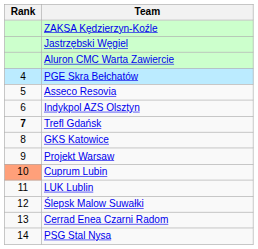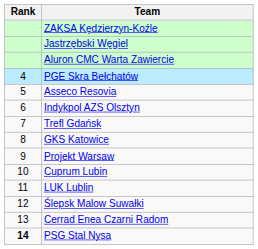(23, 124) bold -> (23, 124) normal
(23, 172) lightsalmon background -> (23, 172) no background
(23, 236) normal -> (23, 236) bold
